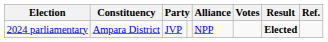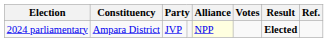(204, 29) no background -> (204, 29) lightyellow background
